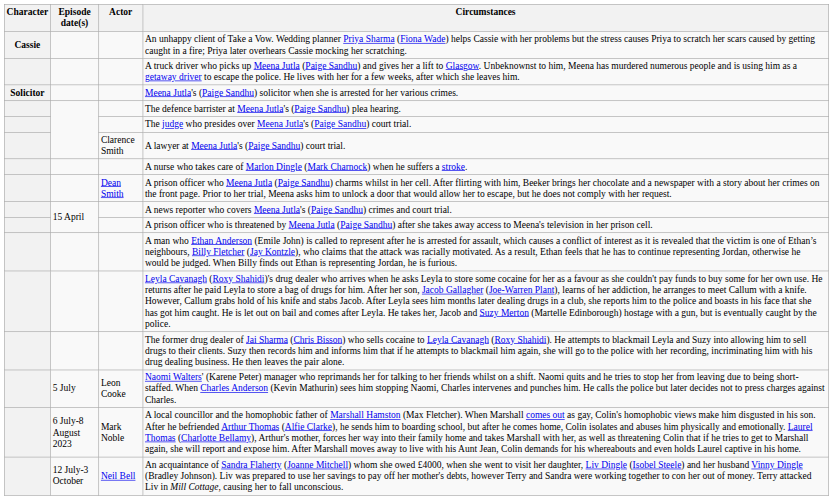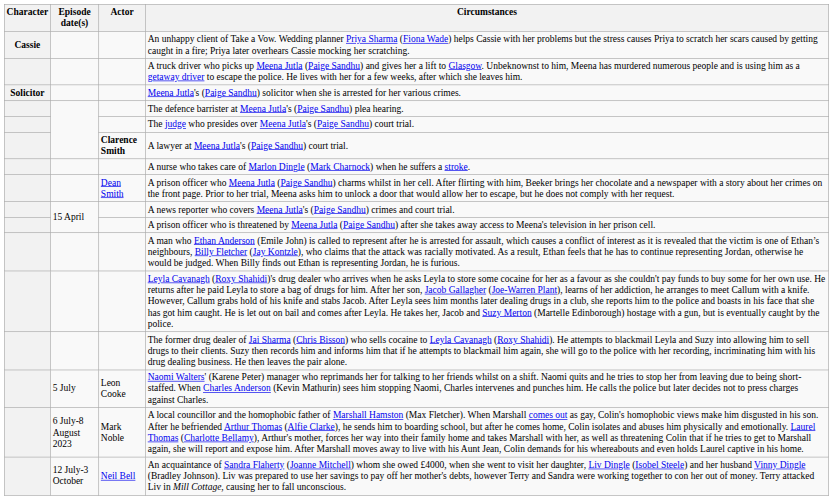(118, 146) normal -> (119, 146) bold
